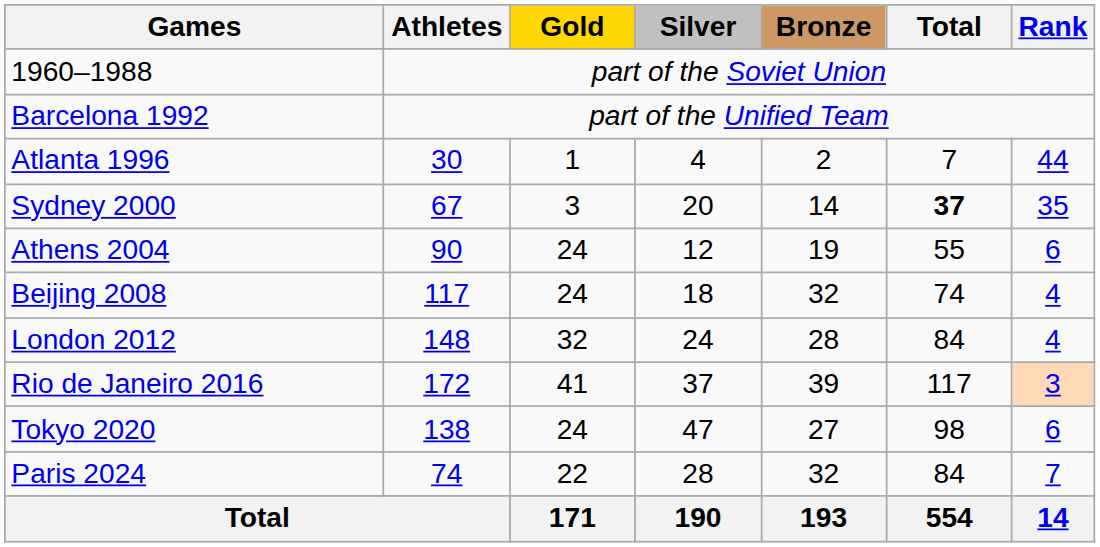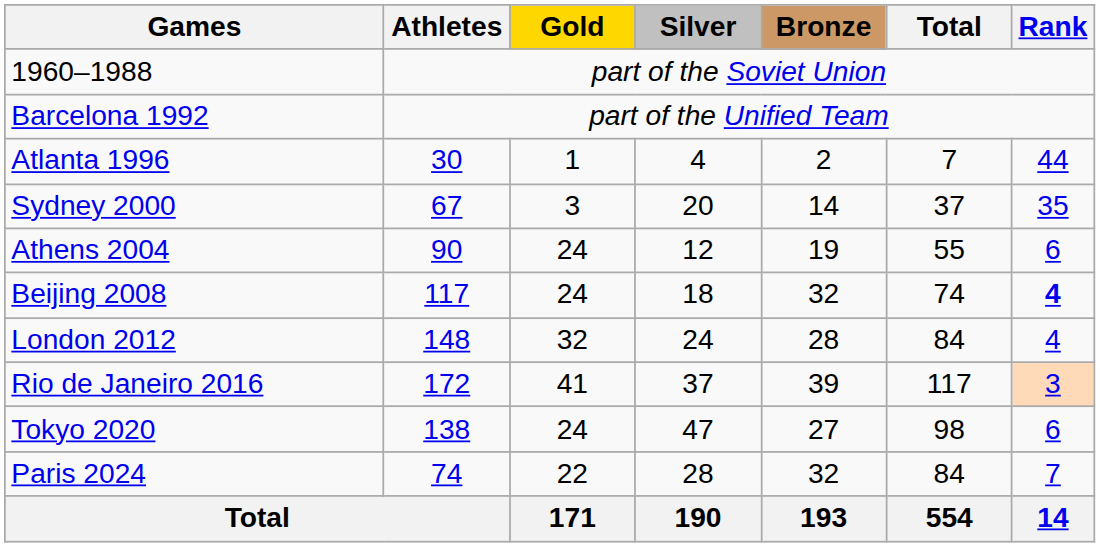(949, 205) bold -> (949, 205) normal
(1053, 294) normal -> (1053, 294) bold
